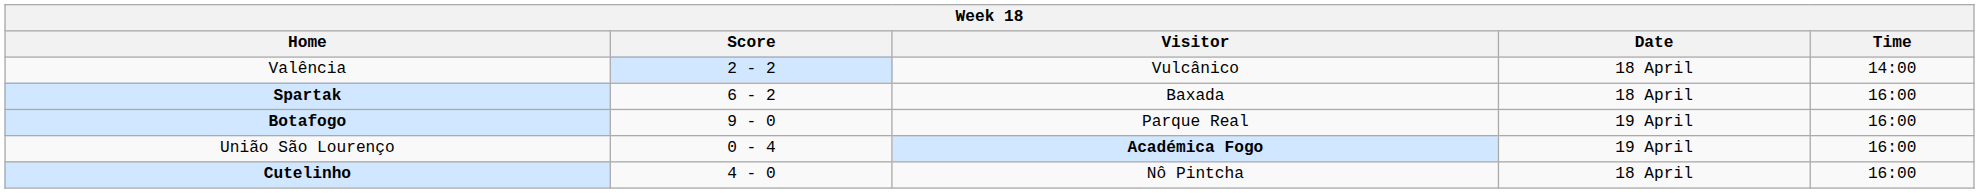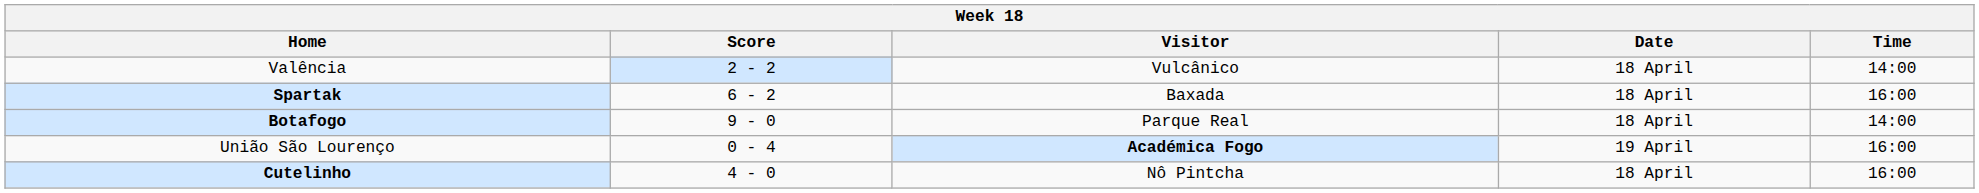(1654, 123) 19 April -> (1654, 123) 18 April
(1892, 123) 16:00 -> (1892, 123) 14:00
